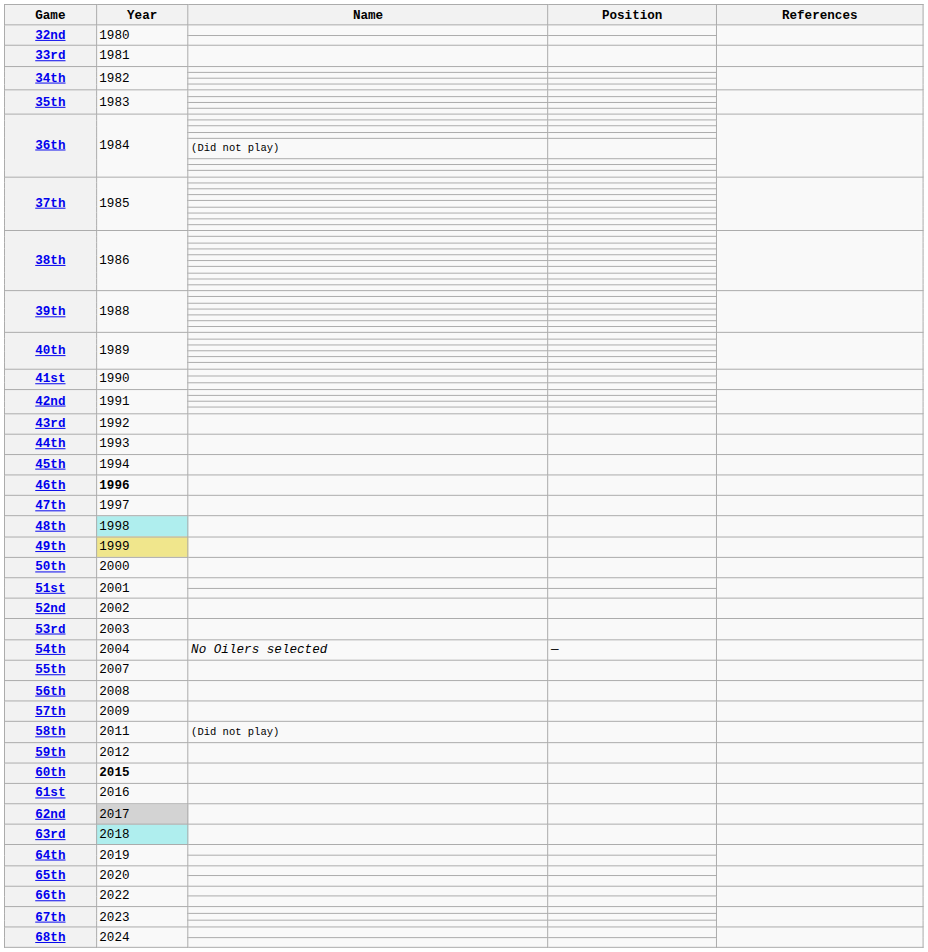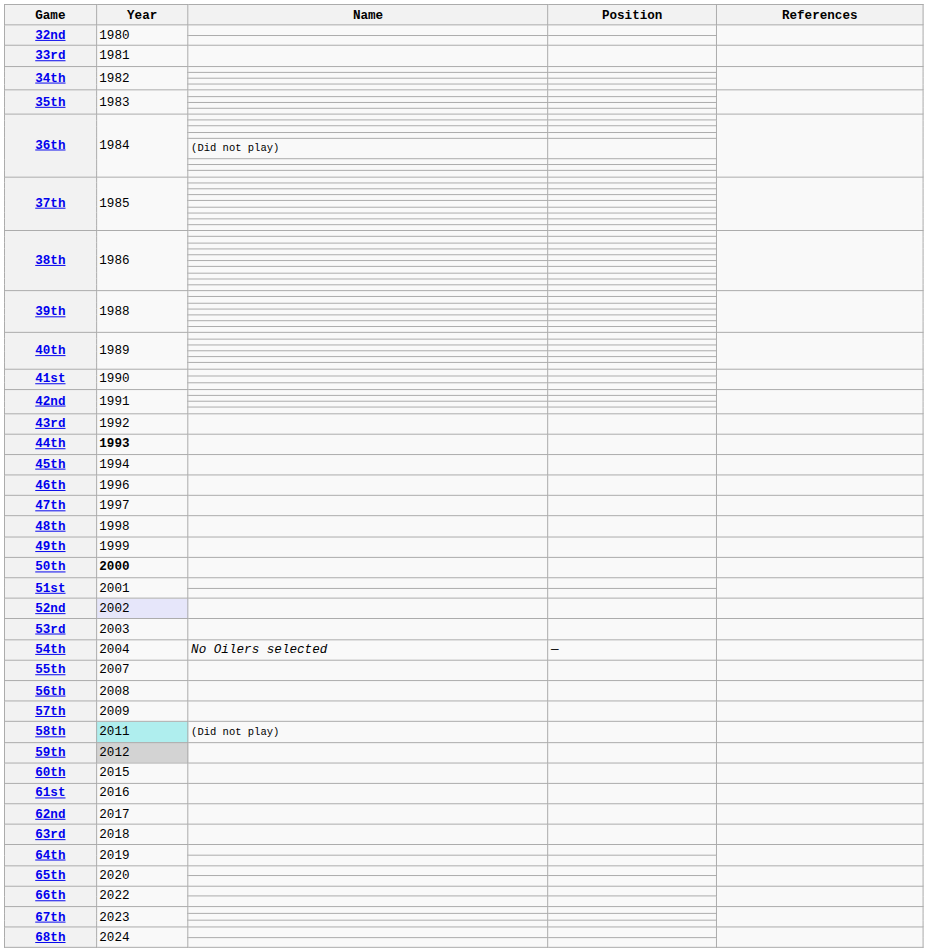(114, 444) normal -> (114, 444) bold
(114, 485) bold -> (114, 485) normal
(114, 526) paleturquoise background -> (114, 526) no background
(114, 547) khaki background -> (114, 547) no background
(114, 567) normal -> (114, 567) bold
(114, 609) no background -> (114, 609) lavender background
(114, 732) no background -> (114, 732) paleturquoise background
(114, 752) no background -> (114, 752) lightgrey background
(114, 773) bold -> (114, 773) normal
(114, 814) lightgrey background -> (114, 814) no background
(114, 835) paleturquoise background -> (114, 835) no background
